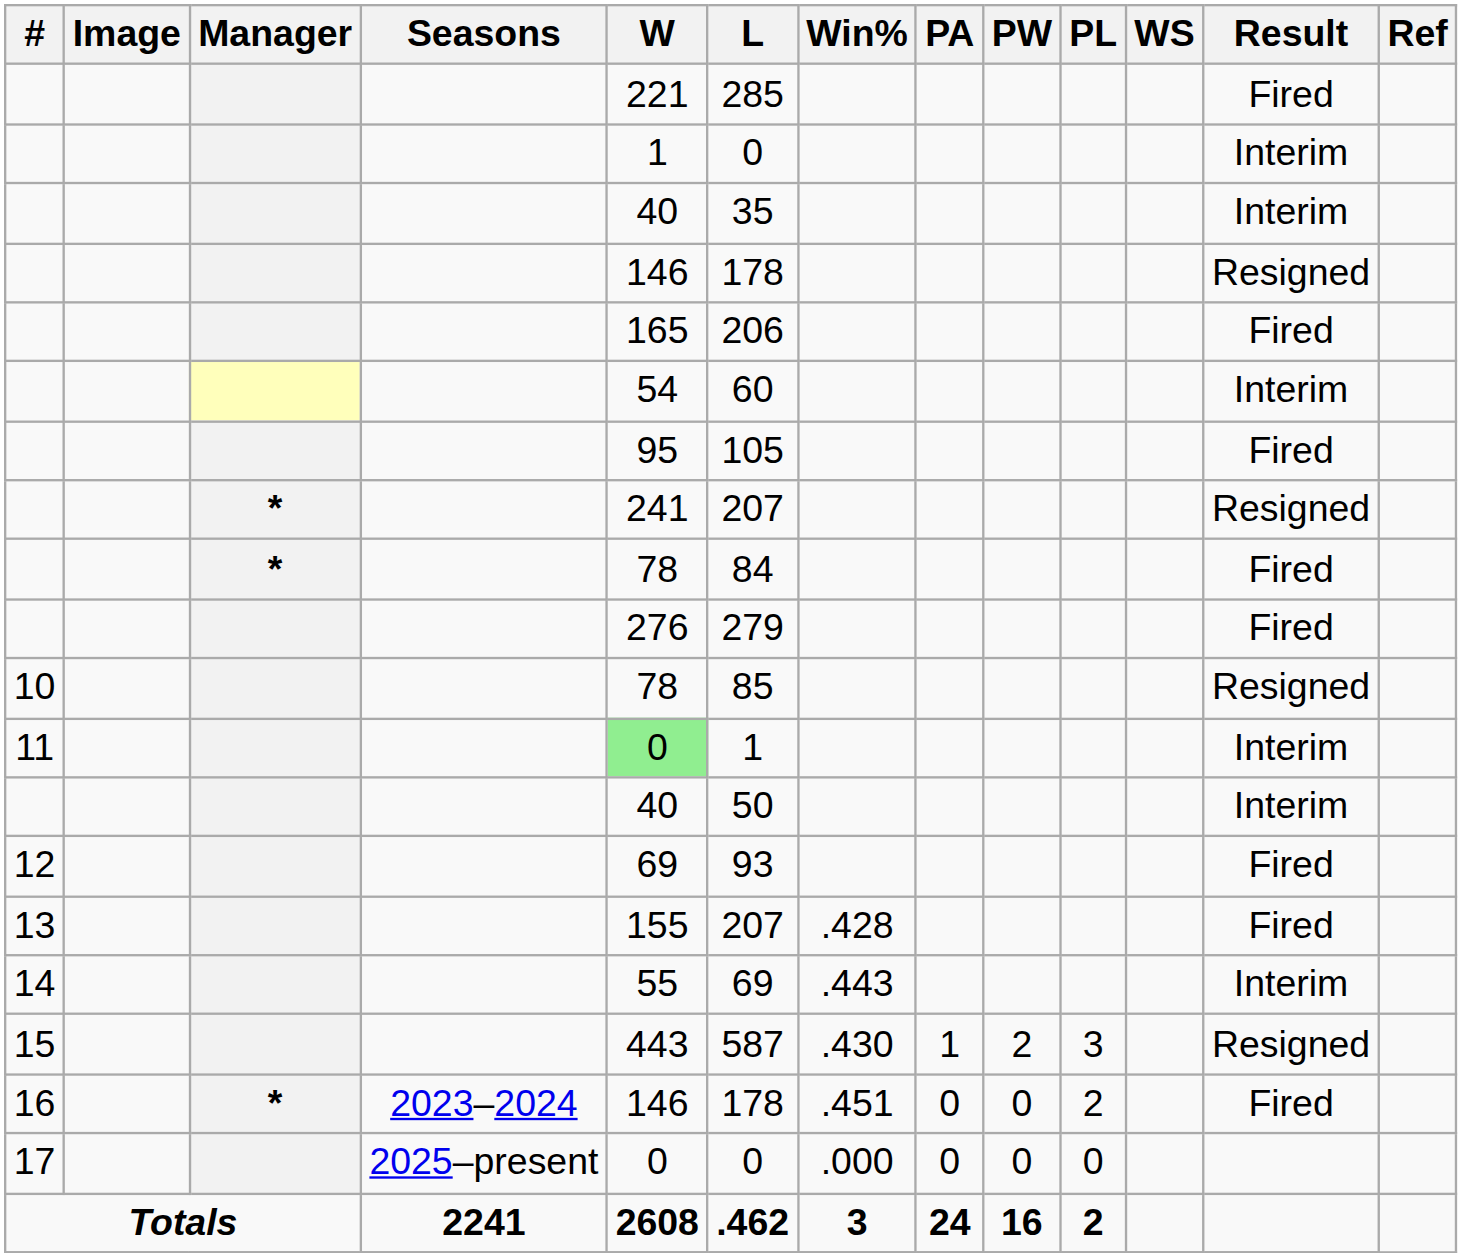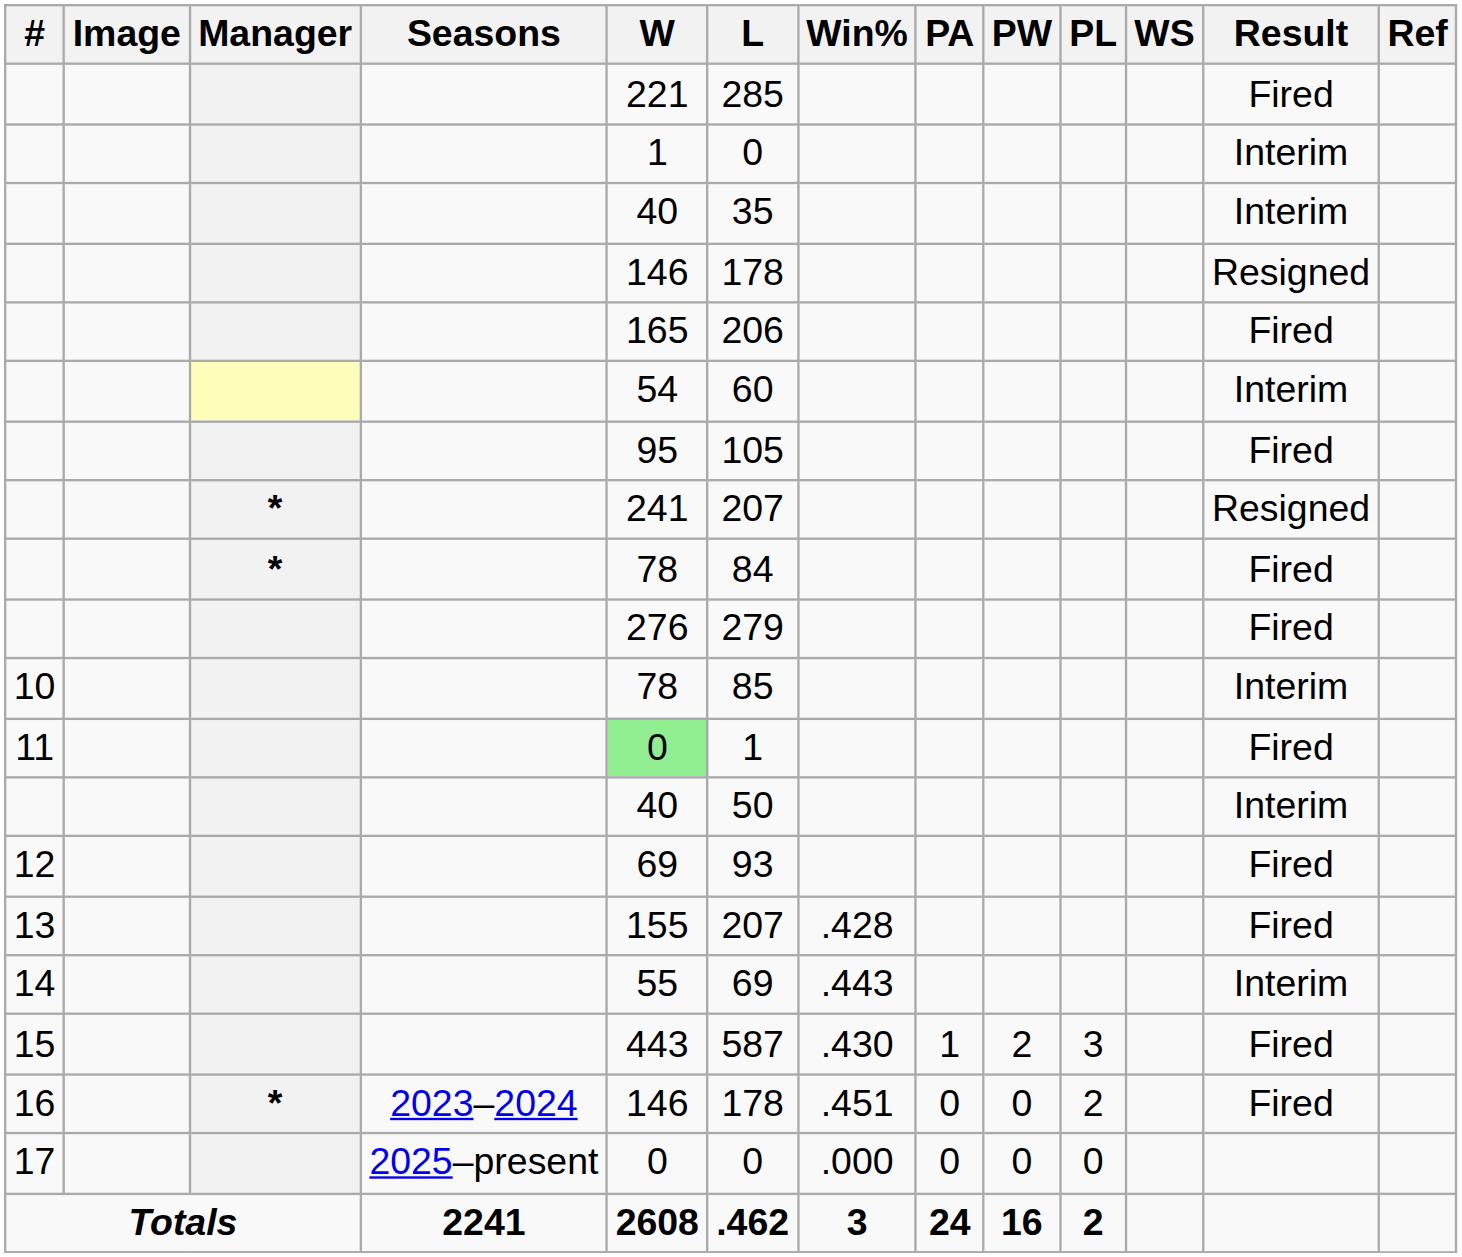(1291, 687) Resigned -> (1291, 687) Interim
(1291, 746) Interim -> (1291, 746) Fired
(1291, 1043) Resigned -> (1291, 1043) Fired
